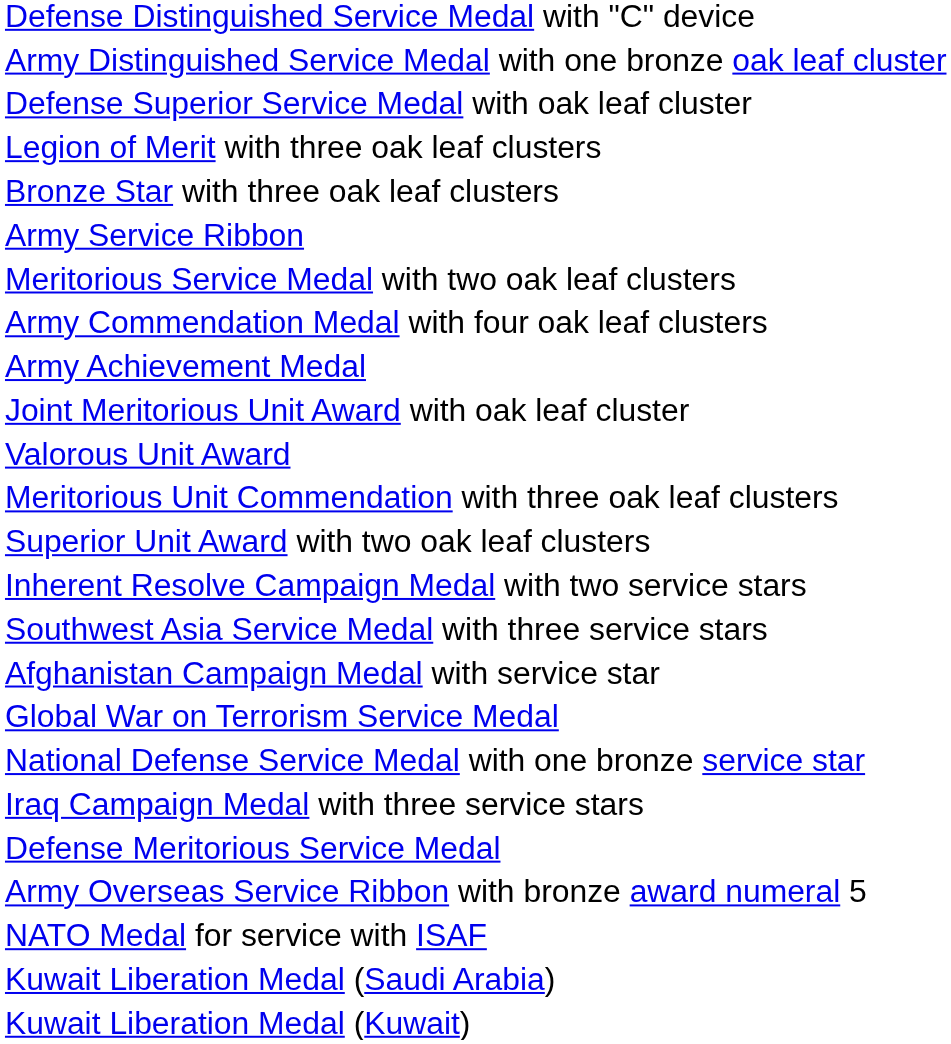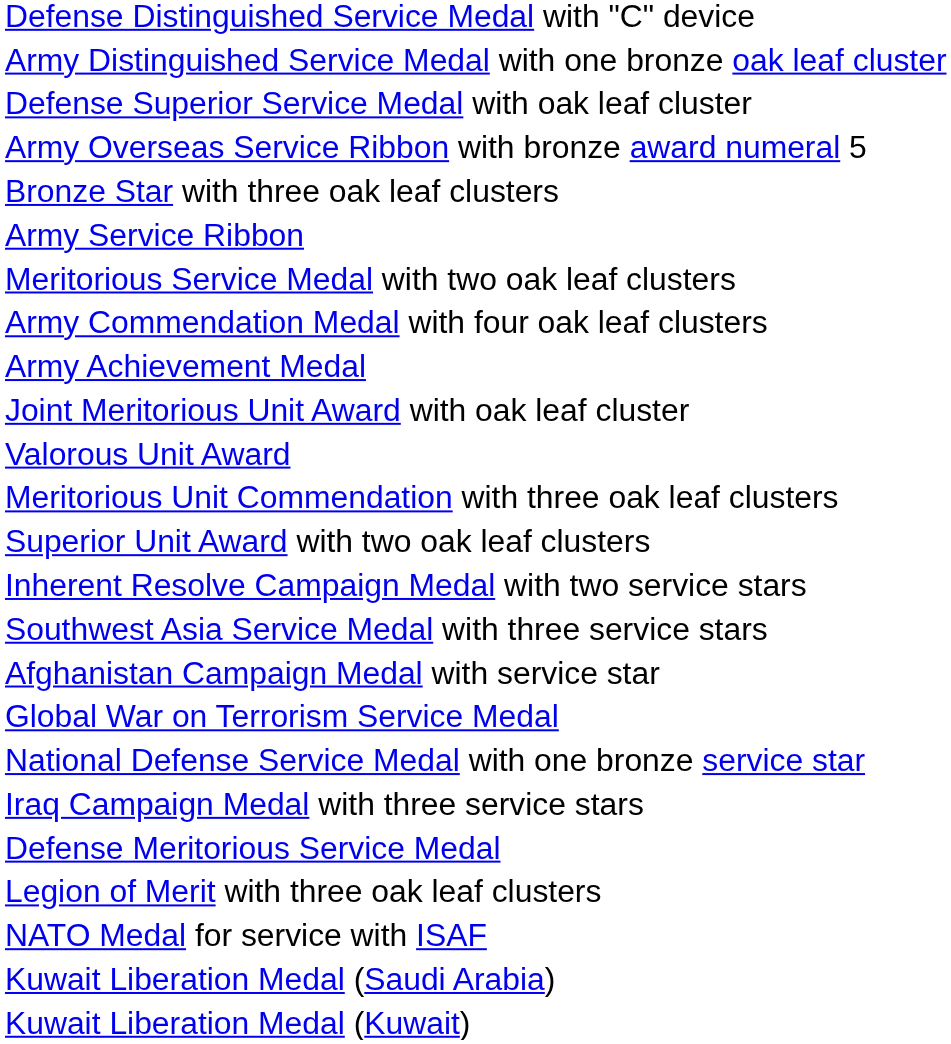(303, 147) Legion of Merit with three oak leaf clusters -> (436, 147) Army Overseas Service Ribbon with bronze award numeral 5
(436, 891) Army Overseas Service Ribbon with bronze award numeral 5 -> (303, 891) Legion of Merit with three oak leaf clusters
